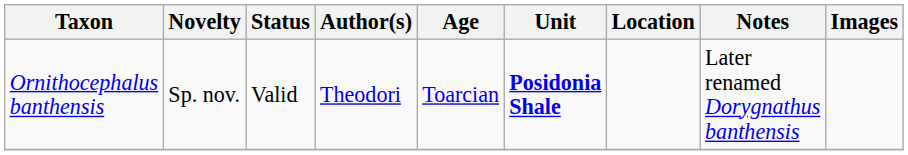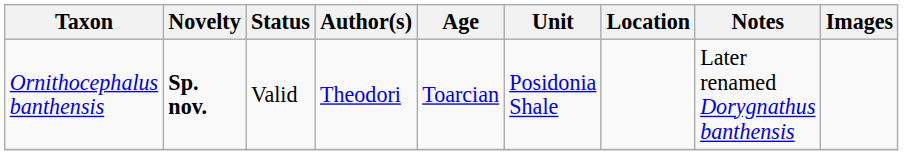(204, 94) normal -> (188, 94) bold
(555, 94) bold -> (553, 94) normal
